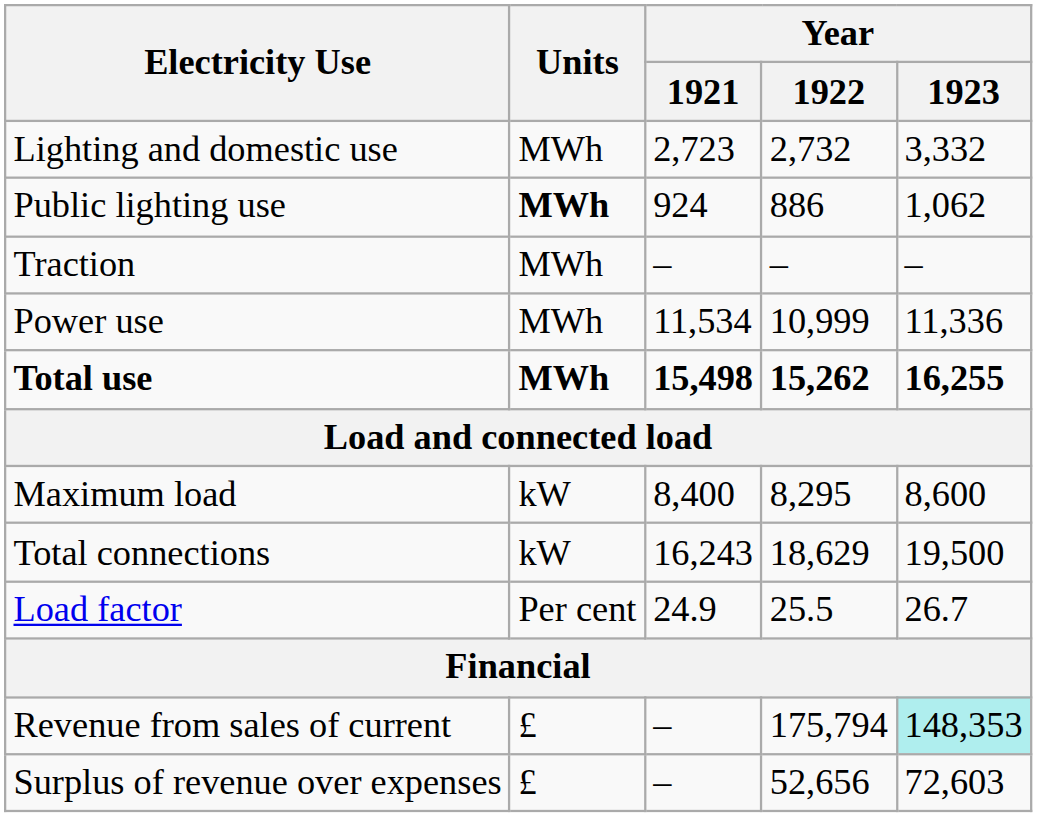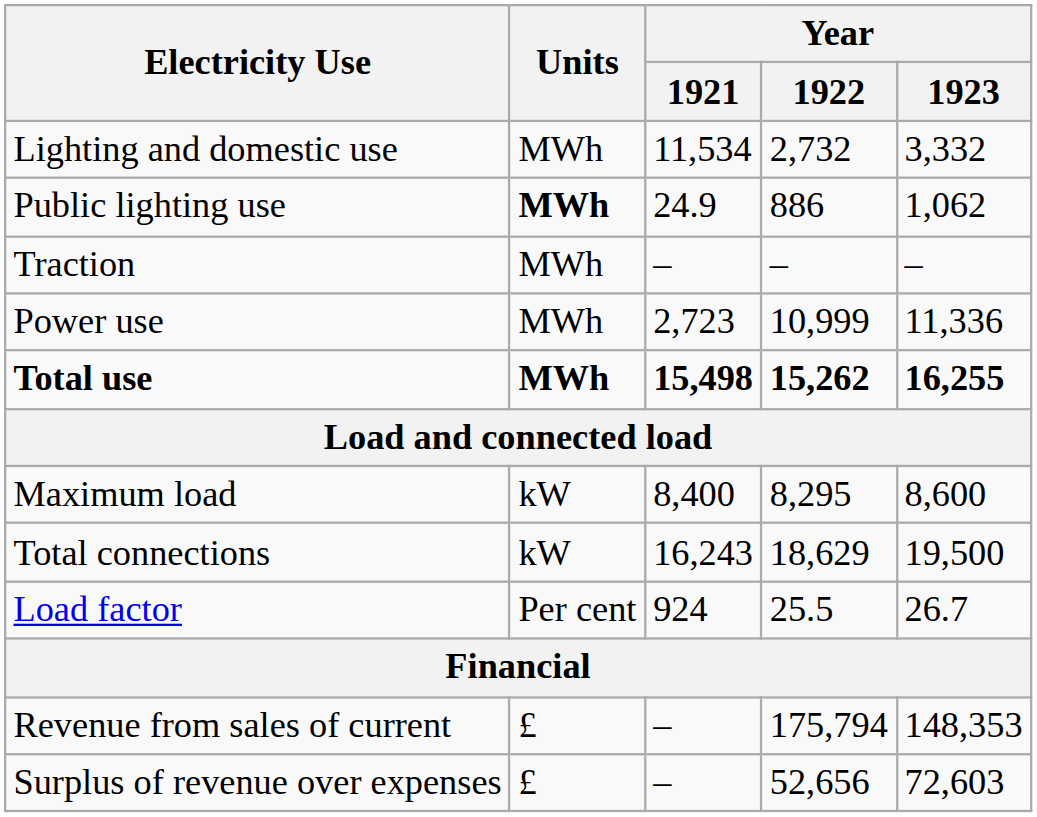(694, 148) 2,723 -> (702, 148) 11,534
(680, 206) 924 -> (685, 206) 24.9
(702, 321) 11,534 -> (694, 321) 2,723
(685, 609) 24.9 -> (680, 609) 924
(964, 724) paleturquoise background -> (964, 724) no background
